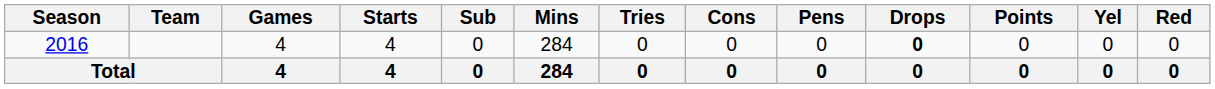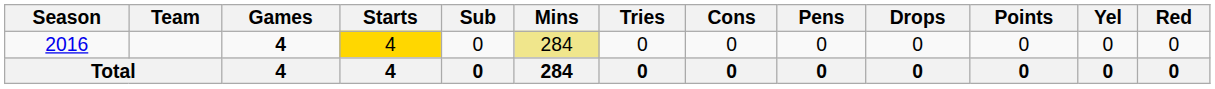(281, 44) normal -> (281, 44) bold
(390, 44) no background -> (390, 44) gold background
(557, 44) no background -> (557, 44) khaki background
(918, 44) bold -> (918, 44) normal
